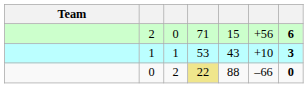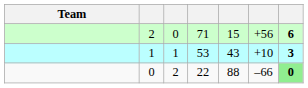(203, 72) khaki background -> (203, 72) no background
(291, 72) no background -> (291, 72) lightgreen background
